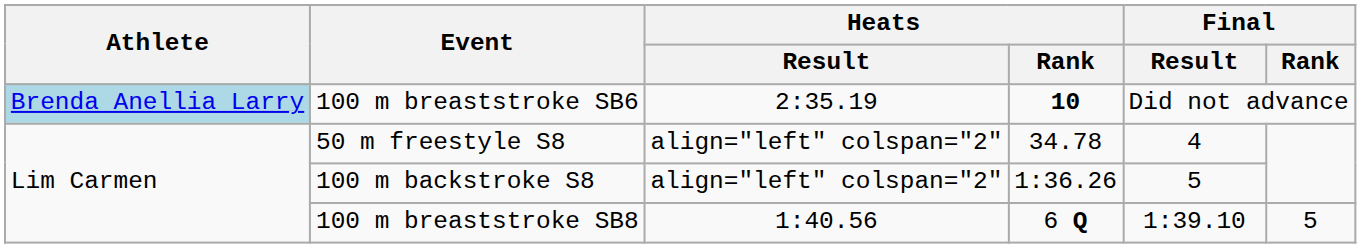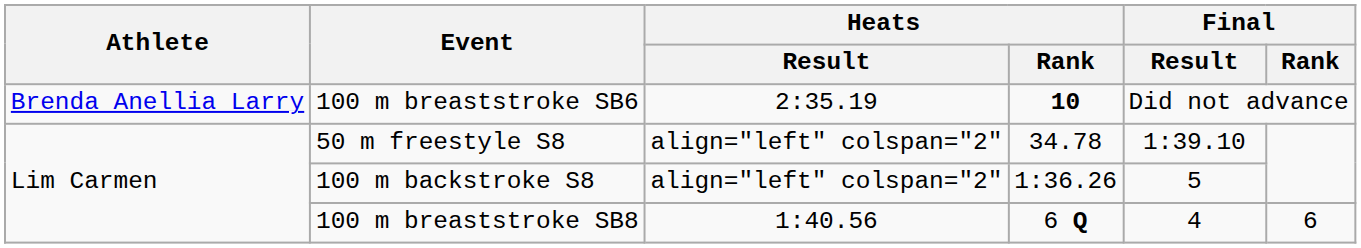(158, 104) lightblue background -> (158, 104) no background
(1194, 144) 4 -> (1194, 144) 1:39.10
(1194, 222) 1:39.10 -> (1194, 222) 4
(1310, 222) 5 -> (1310, 222) 6
